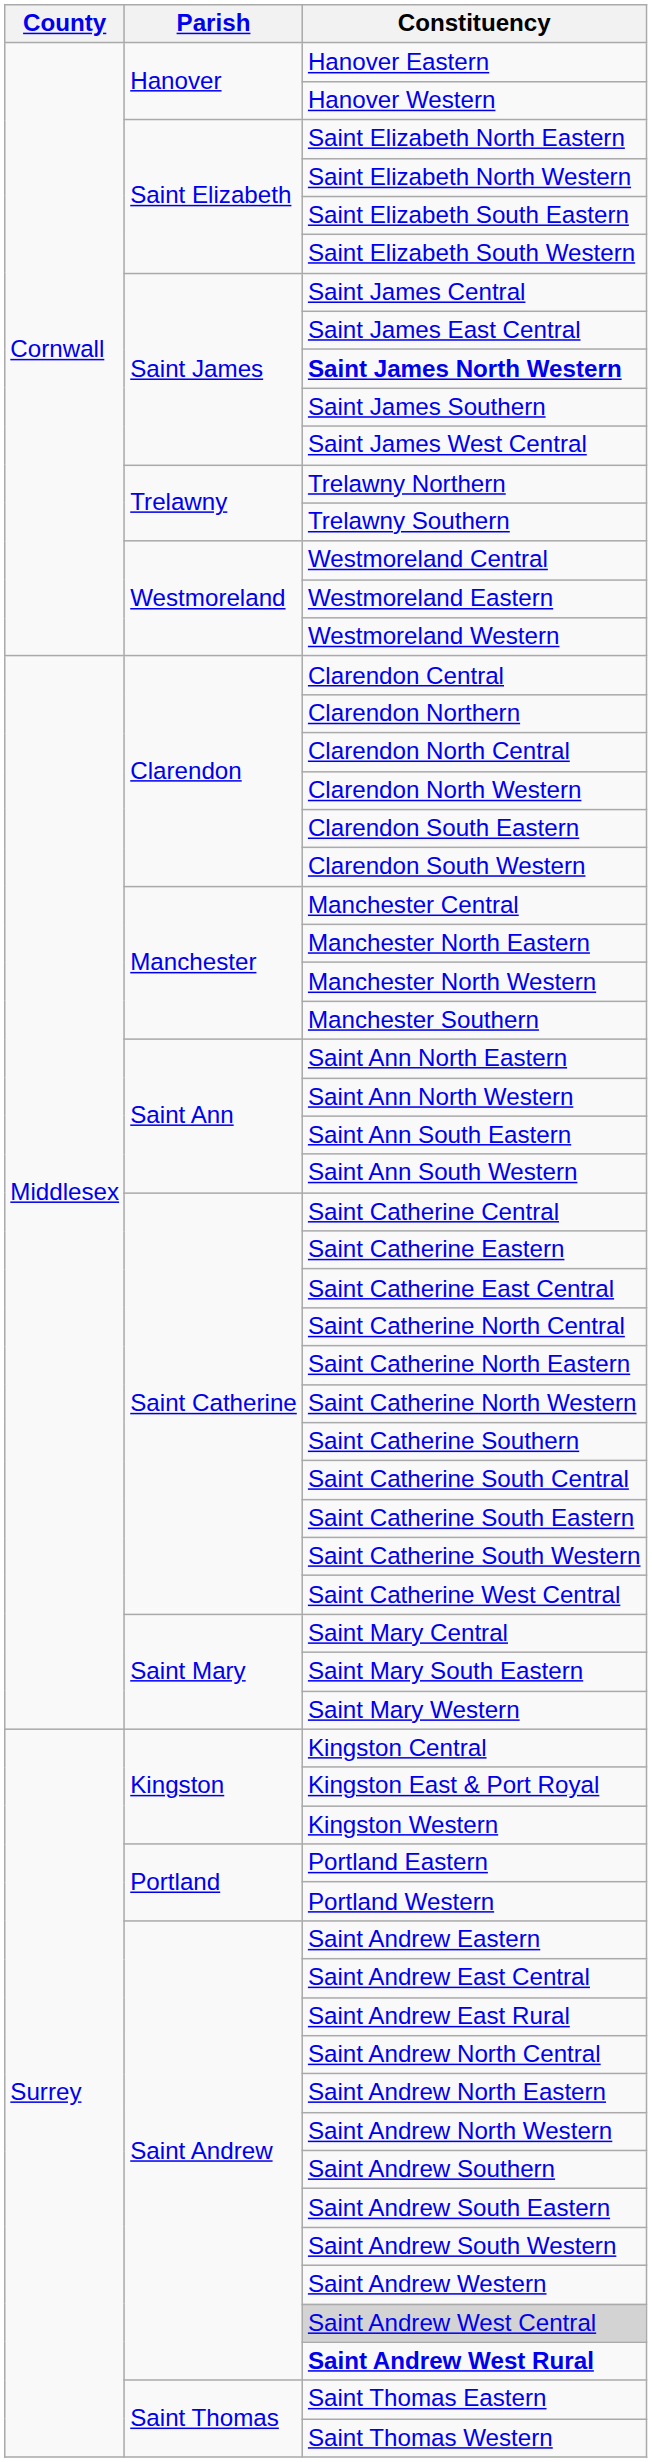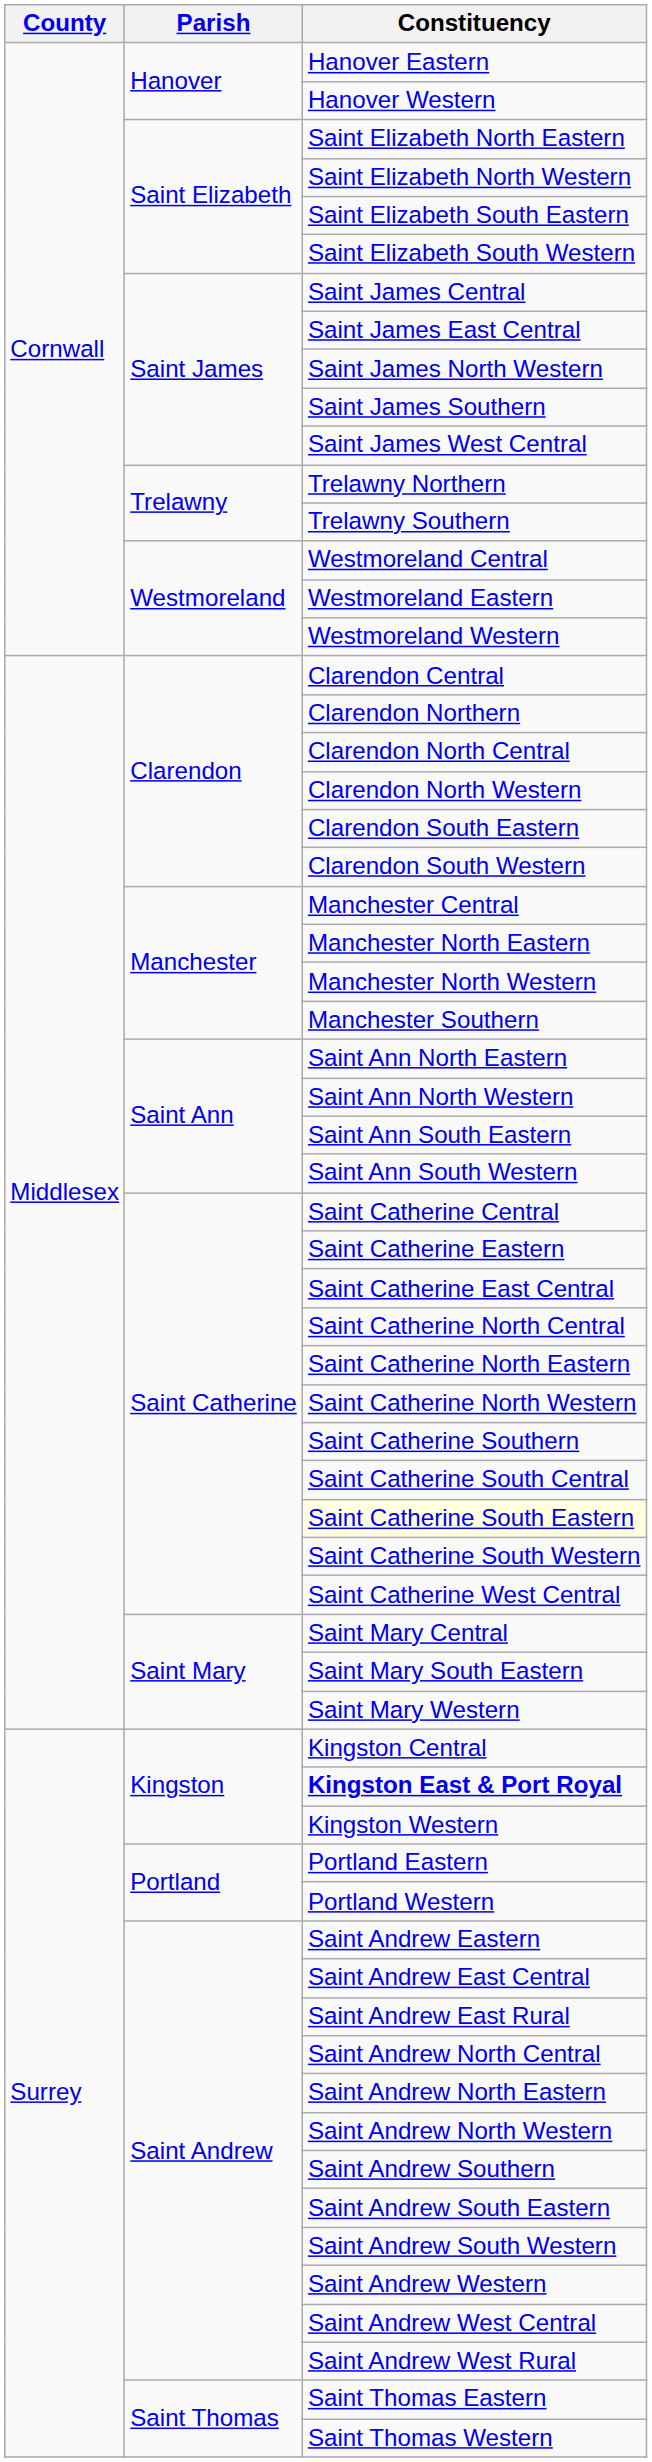(465, 368) bold -> (455, 368) normal
(471, 1517) no background -> (471, 1517) lightyellow background
(454, 1786) normal -> (465, 1786) bold
(452, 2322) lightgrey background -> (452, 2322) no background
(451, 2360) bold -> (442, 2360) normal
